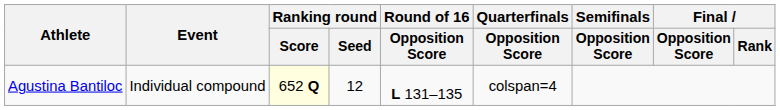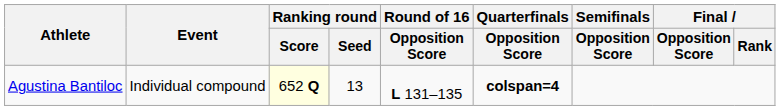(355, 86) 12 -> (355, 86) 13
(523, 86) normal -> (523, 86) bold
